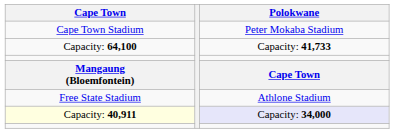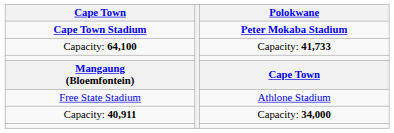(100, 30) normal -> (100, 30) bold
(294, 30) normal -> (294, 30) bold
(100, 115) lightyellow background -> (100, 115) no background
(294, 115) lavender background -> (294, 115) no background
